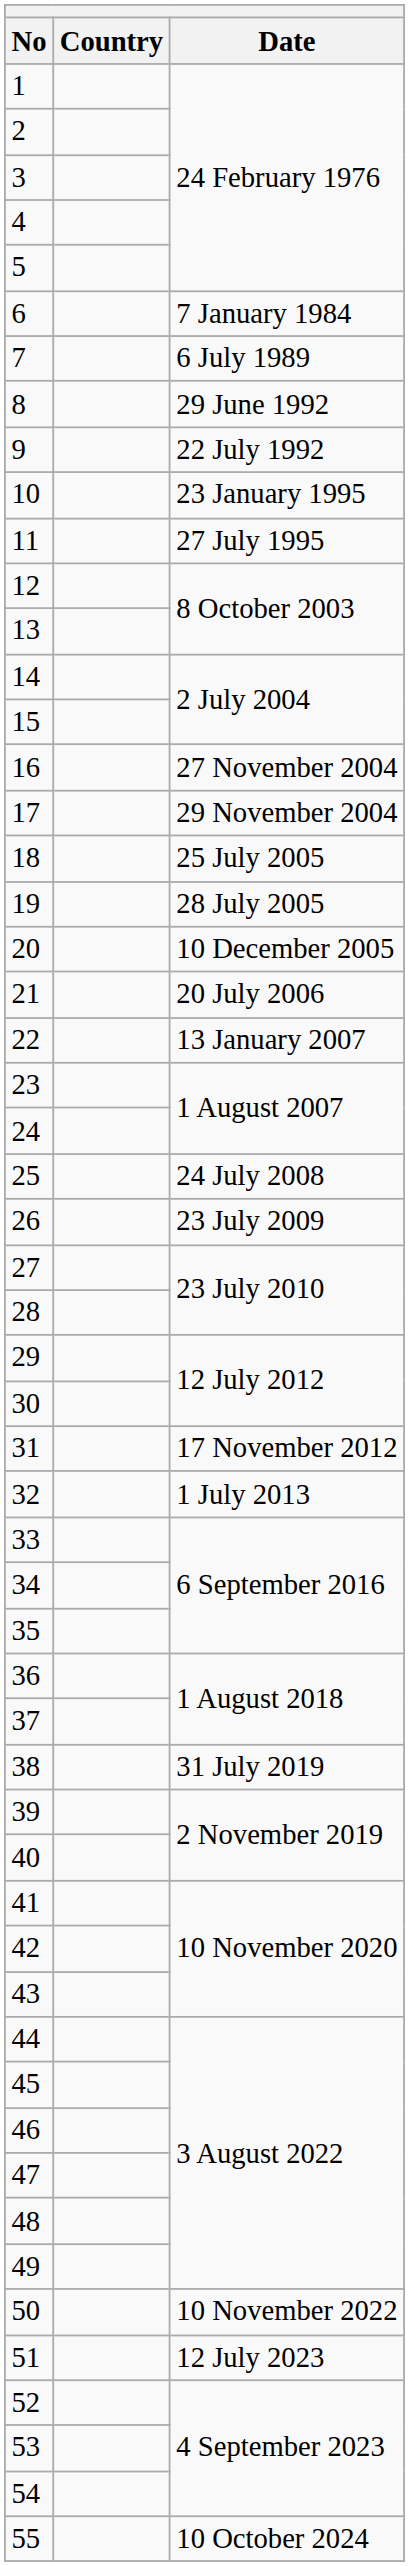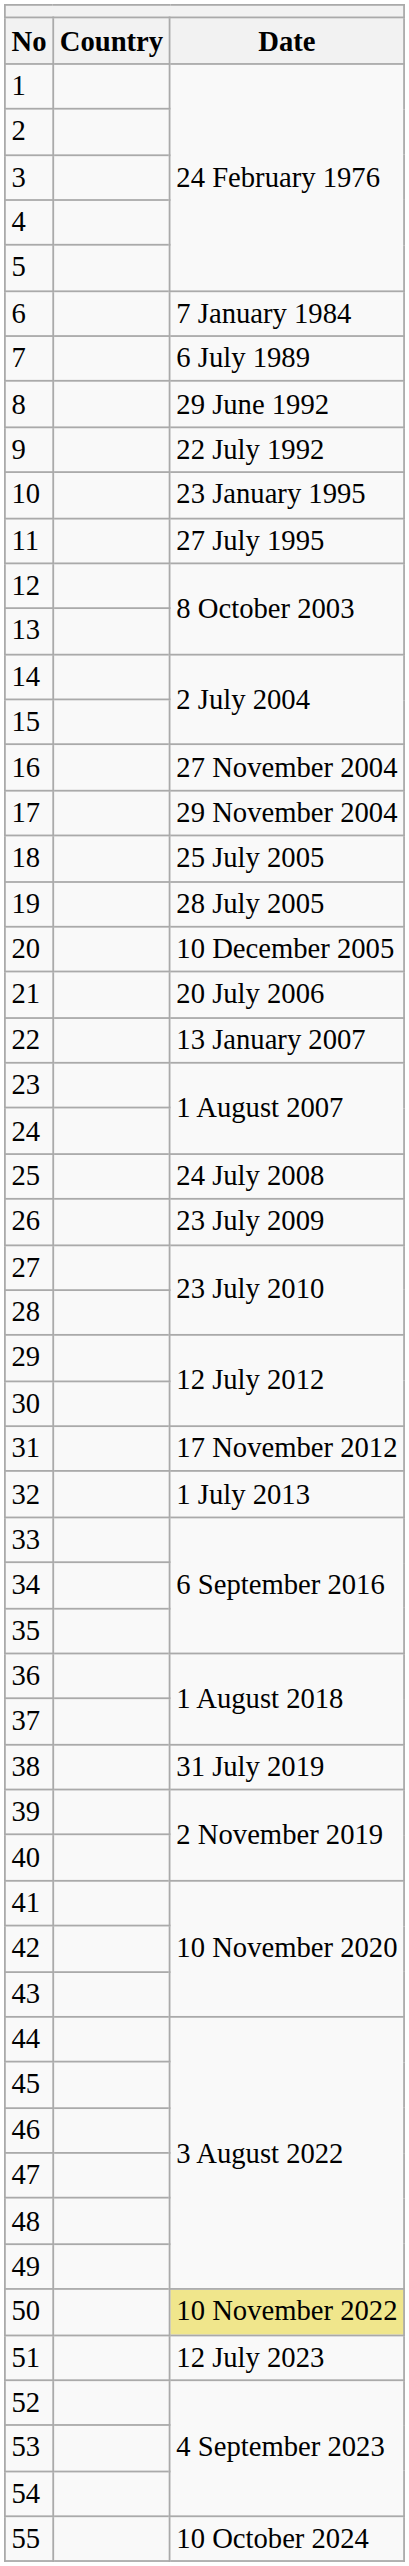(287, 2311) no background -> (287, 2311) khaki background
